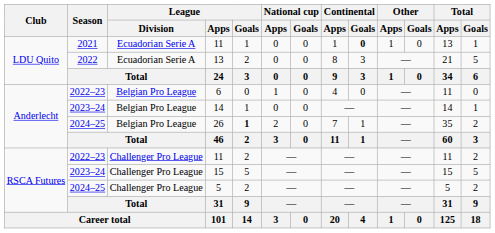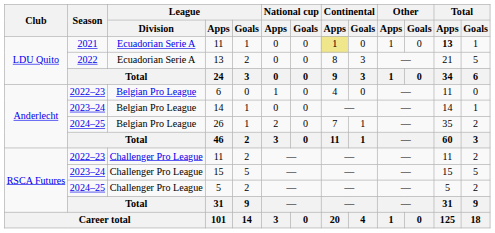(335, 44) no background -> (335, 44) khaki background
(363, 44) bold -> (363, 44) normal
(447, 44) normal -> (447, 44) bold
(247, 124) bold -> (247, 124) normal
